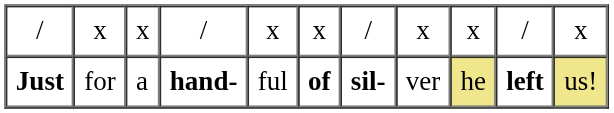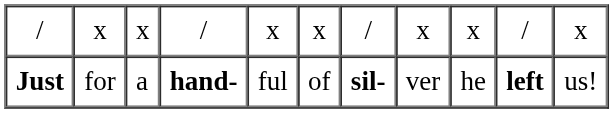(319, 81) bold -> (319, 81) normal
(473, 81) khaki background -> (473, 81) no background
(581, 81) khaki background -> (581, 81) no background
